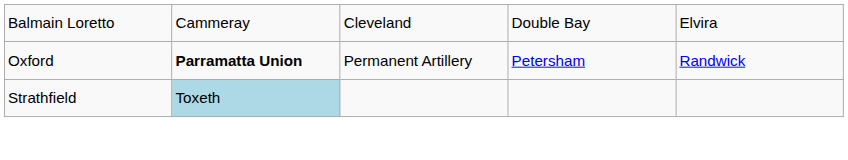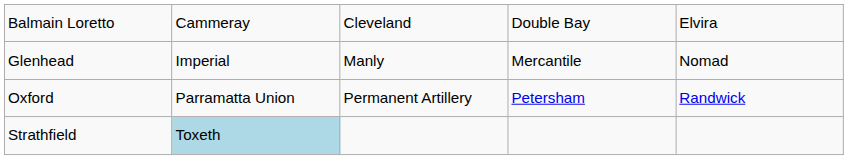+ row: (41, 60)
(239, 60) bold -> (235, 98) normal
